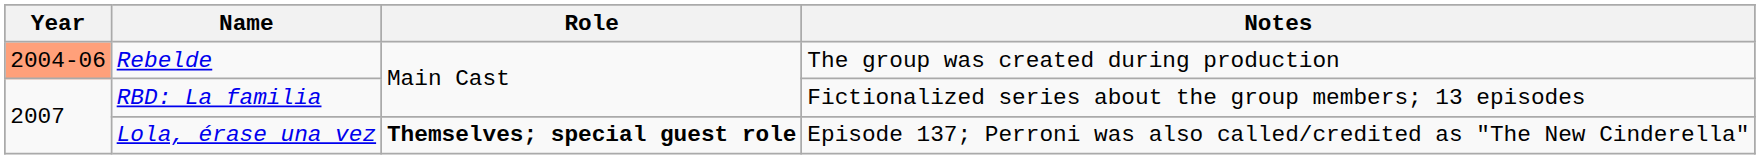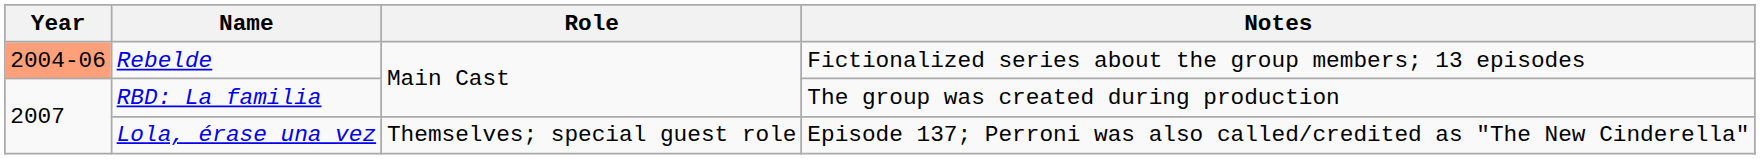(1074, 60) The group was created during production -> (1196, 60) Fictionalized series about the group members; 13 episodes
(1196, 98) Fictionalized series about the group members; 13 episodes -> (1074, 98) The group was created during production
(592, 135) bold -> (592, 135) normal
